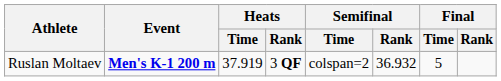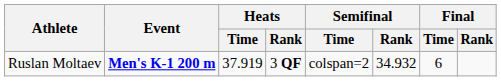(396, 64) 36.932 -> (396, 64) 34.932
(438, 64) 5 -> (438, 64) 6
